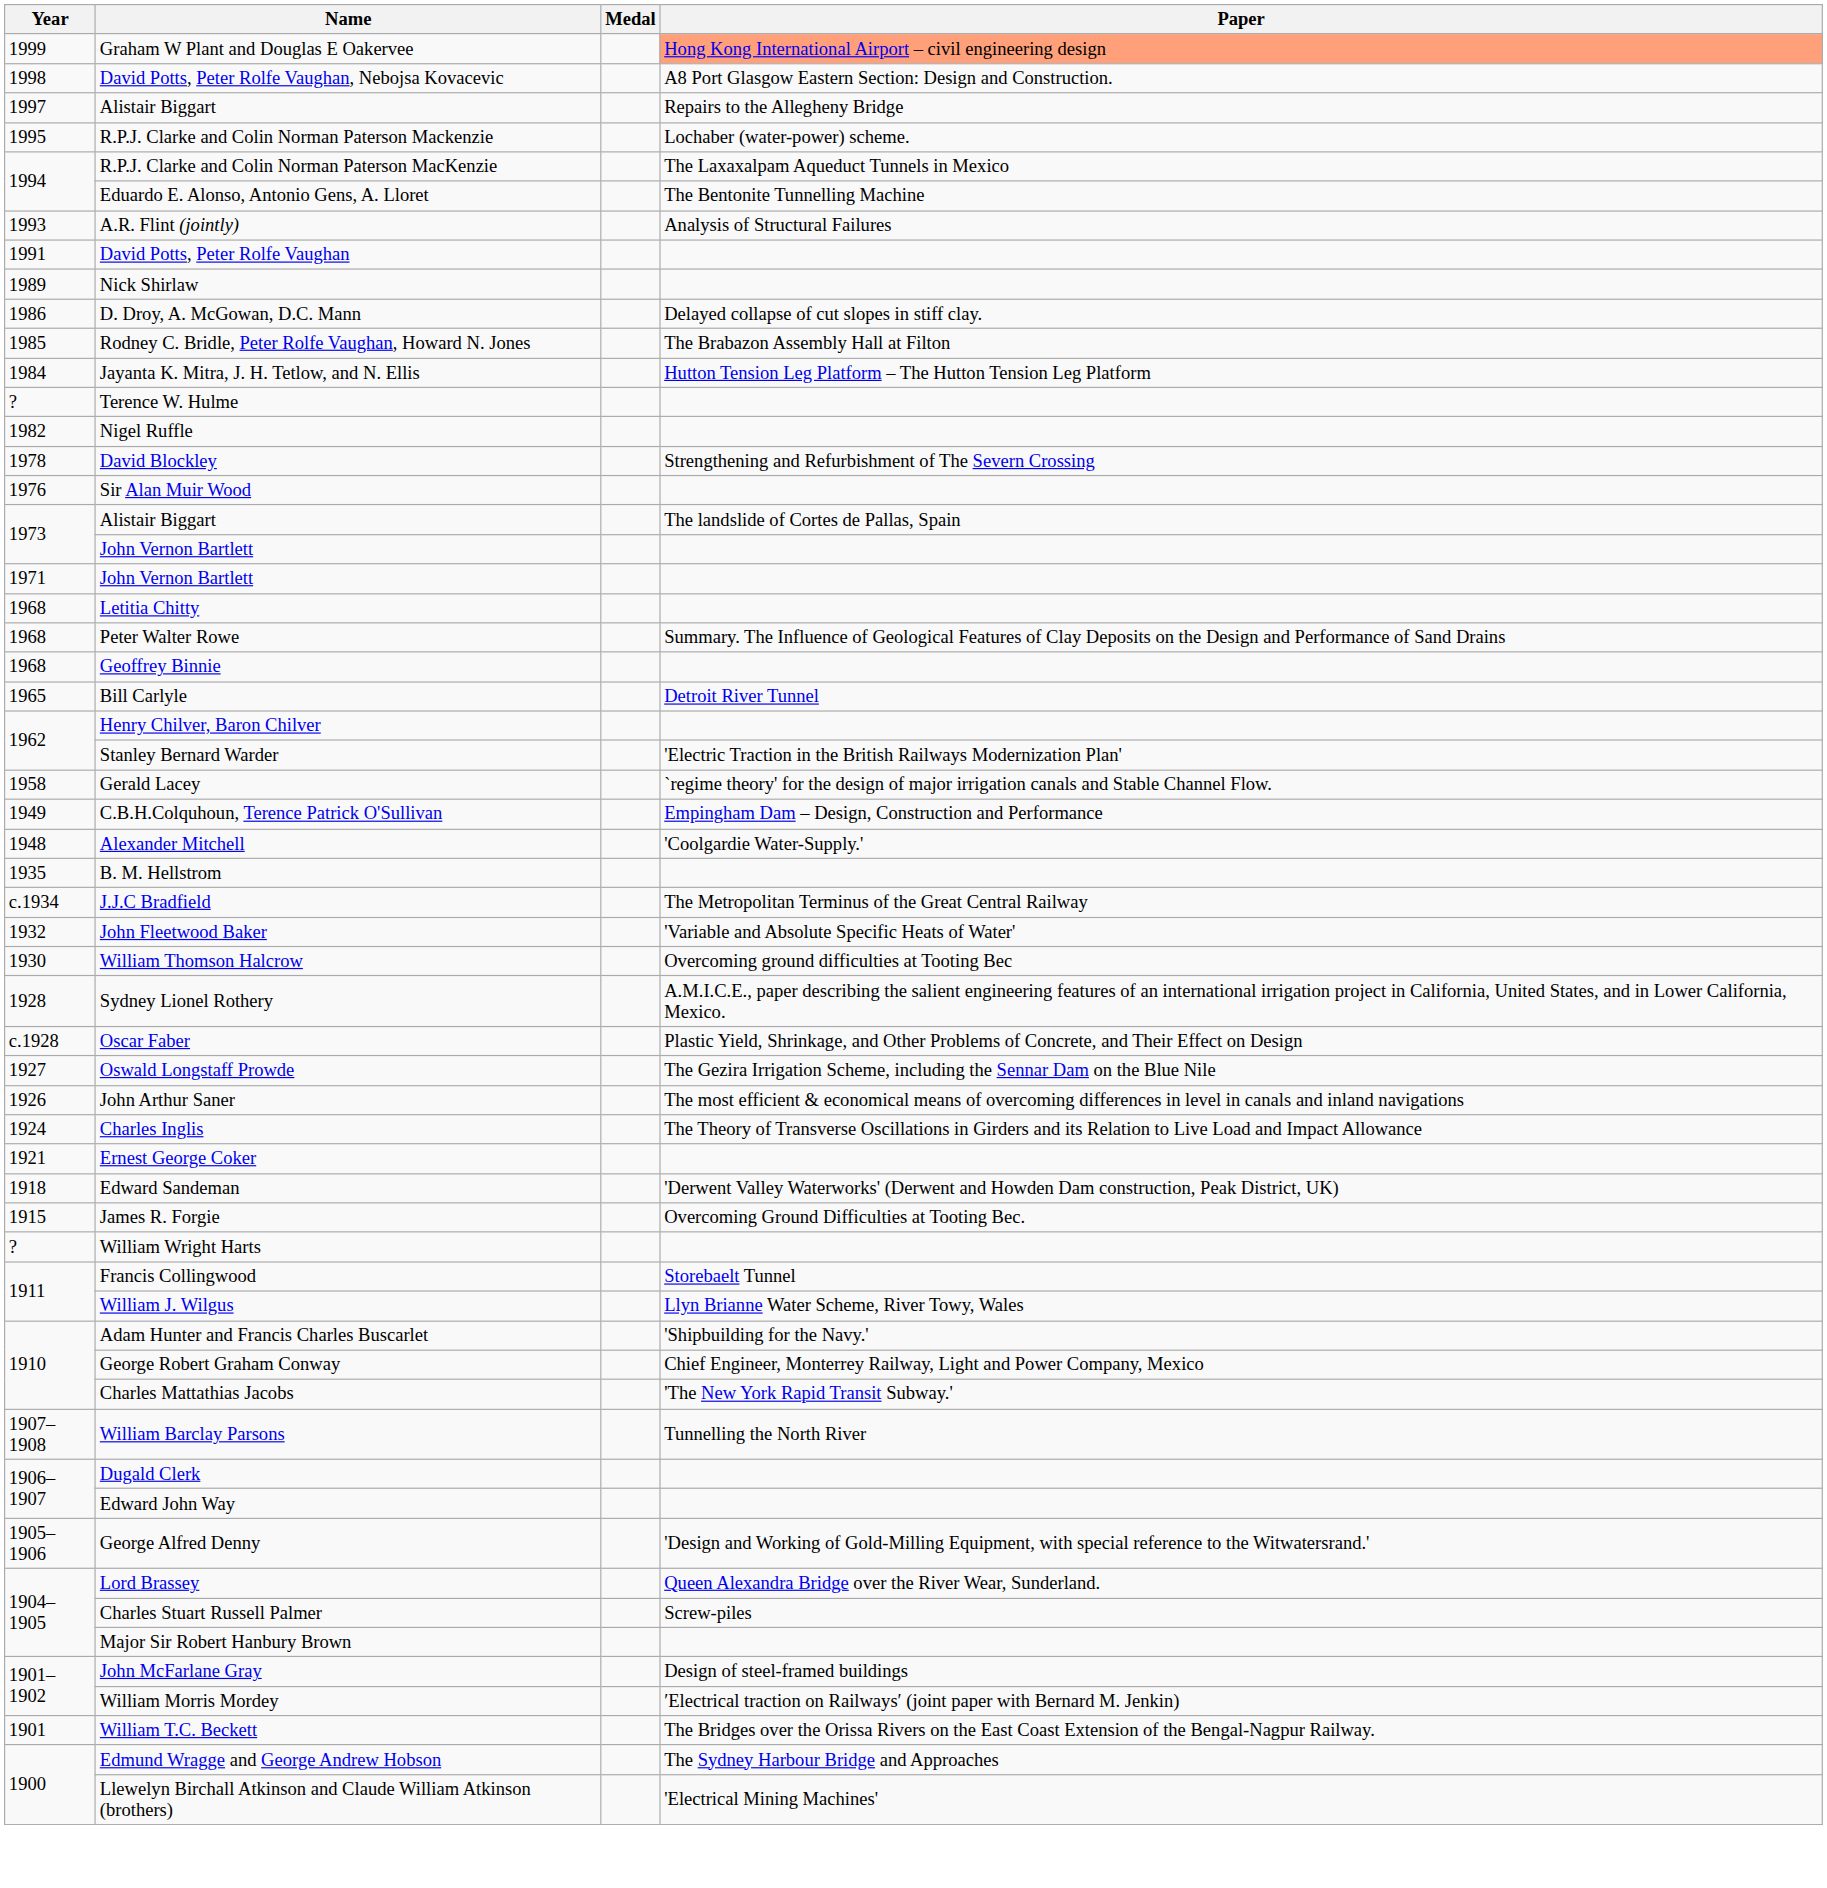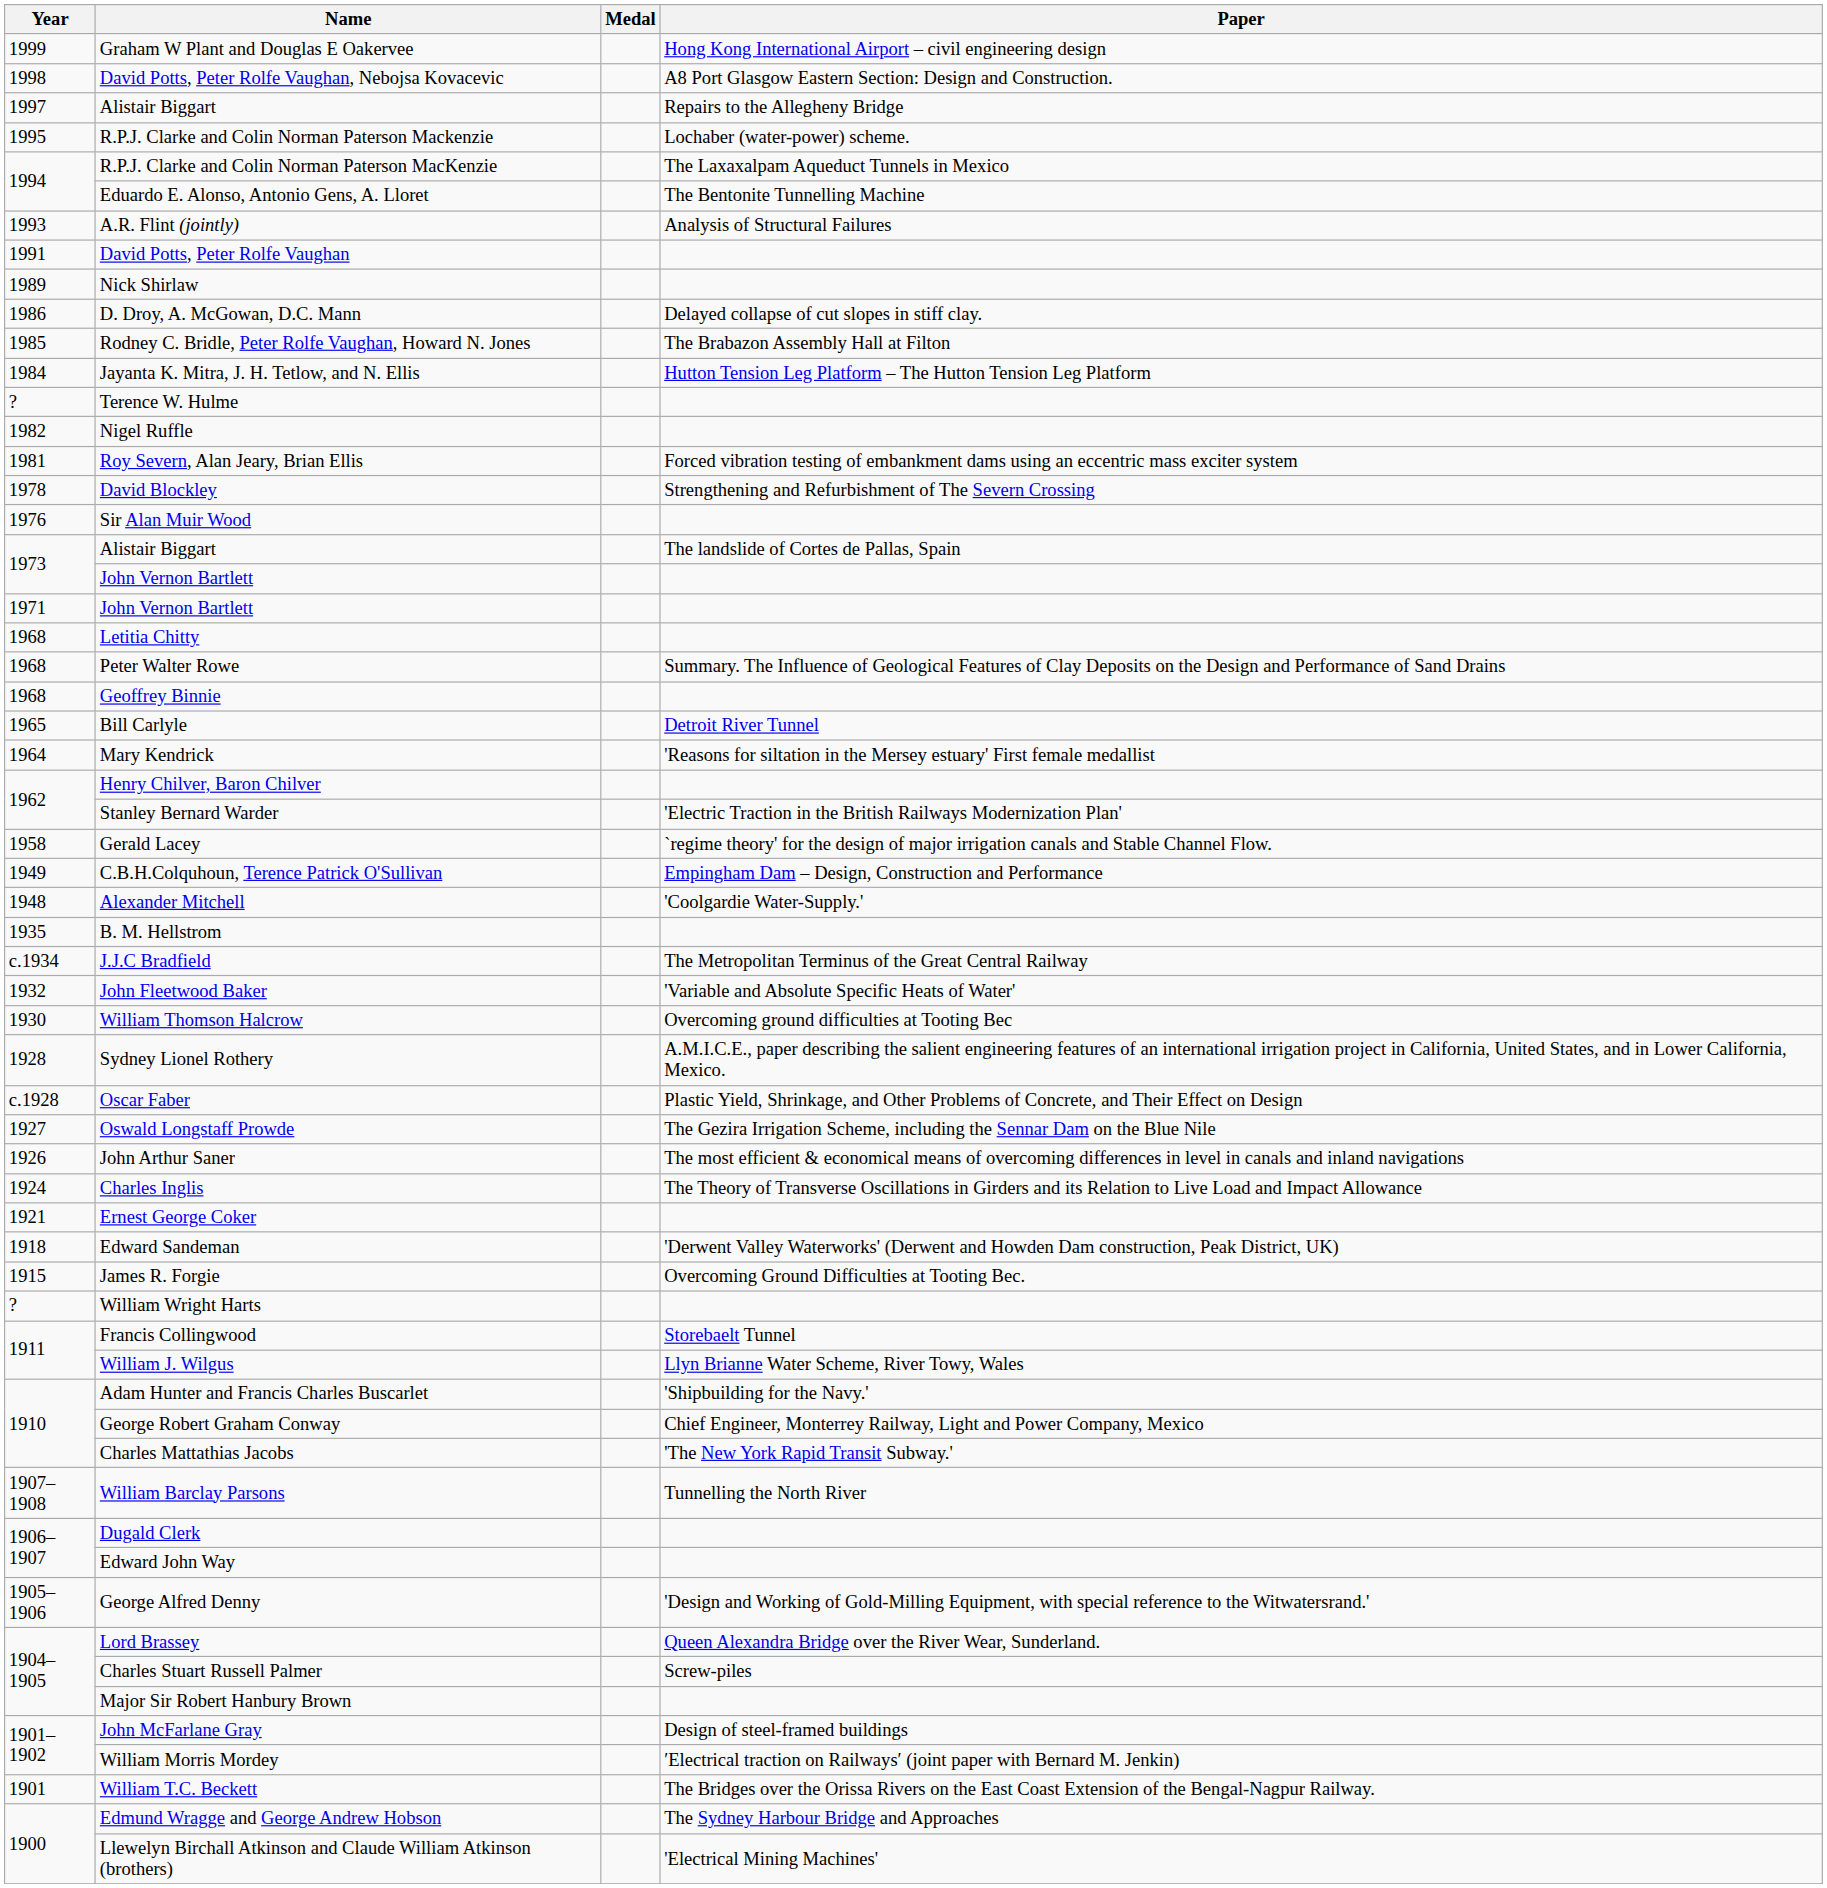(885, 48) lightsalmon background -> (885, 48) no background
+ row: (27, 460)
+ row: (27, 755)
